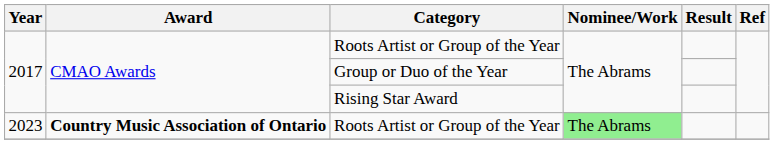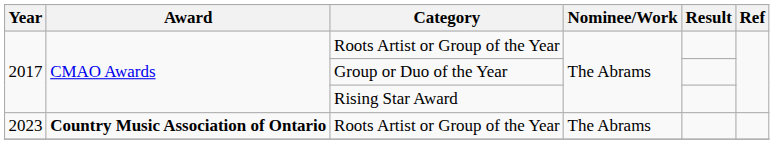(609, 125) lightgreen background -> (609, 125) no background
